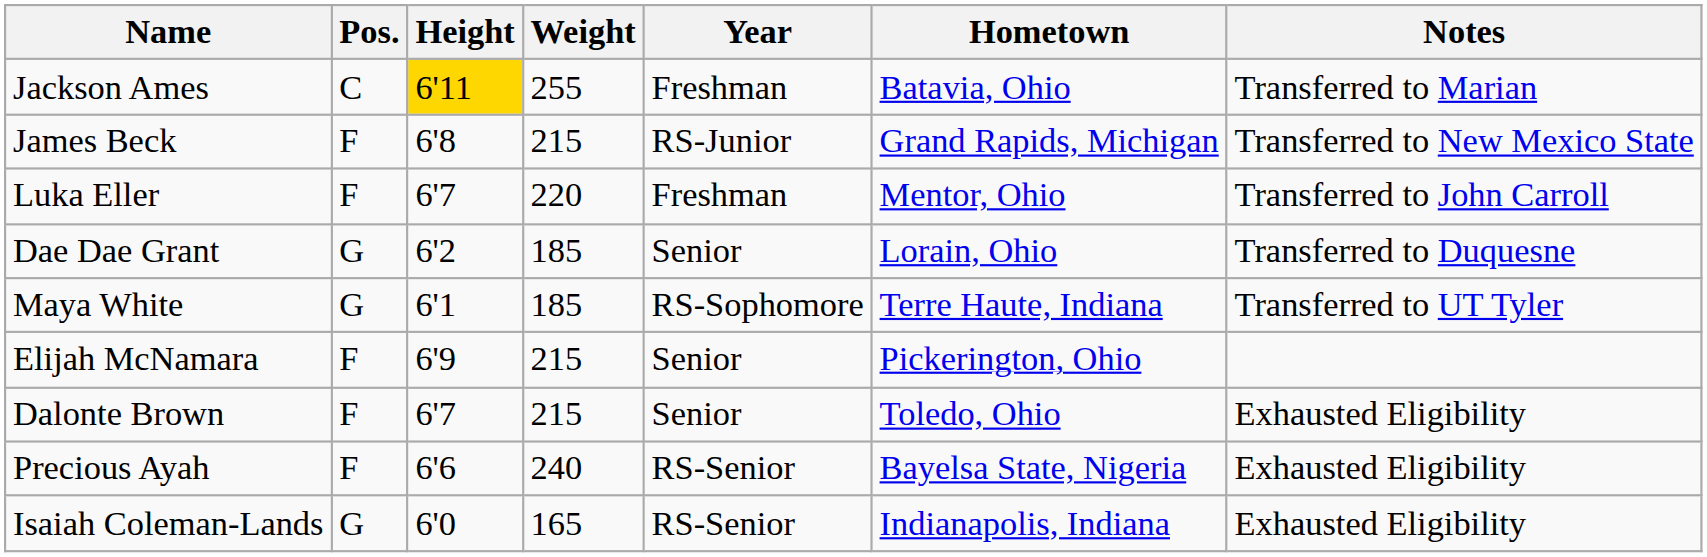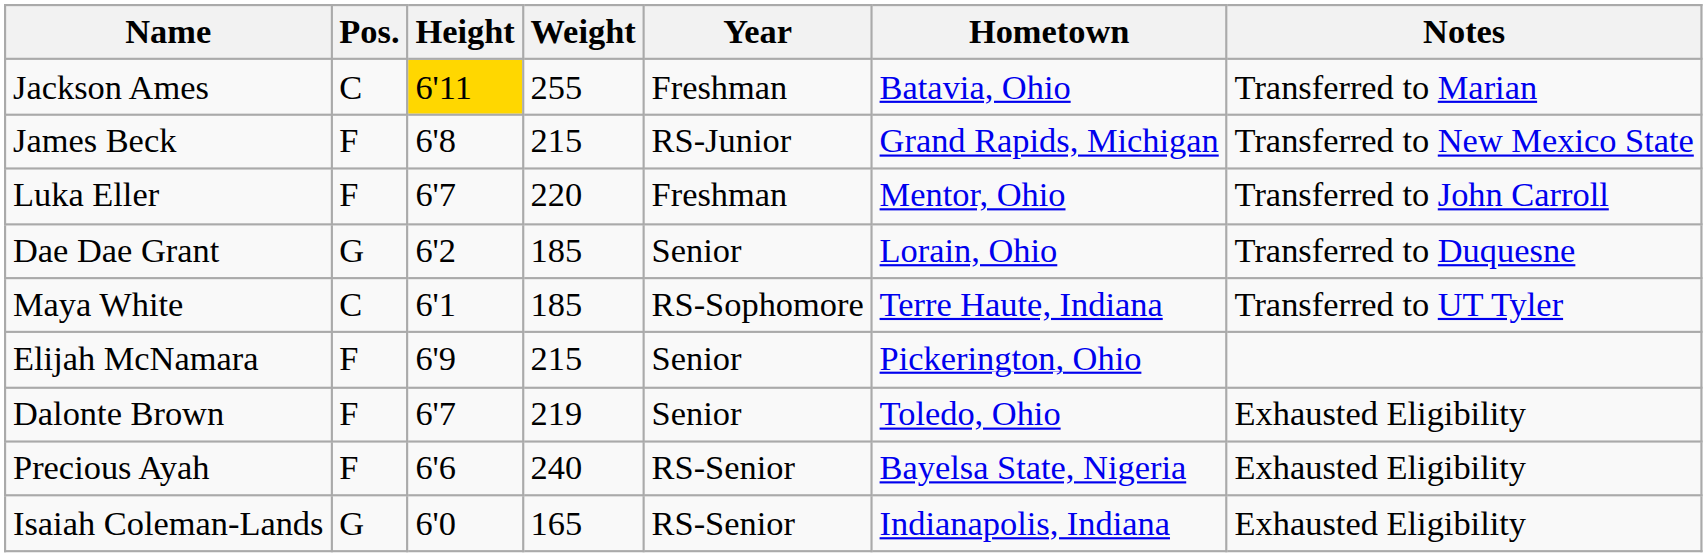(352, 304) G -> (351, 304) C
(556, 413) 215 -> (556, 413) 219
